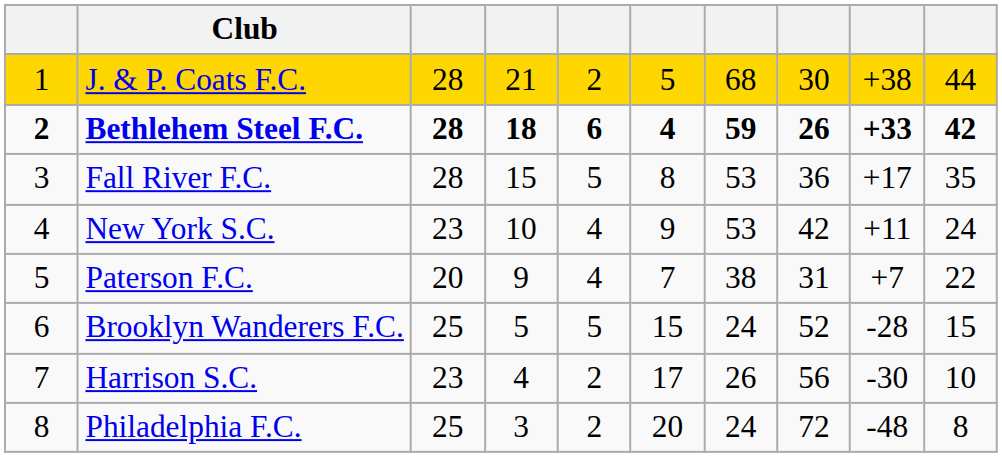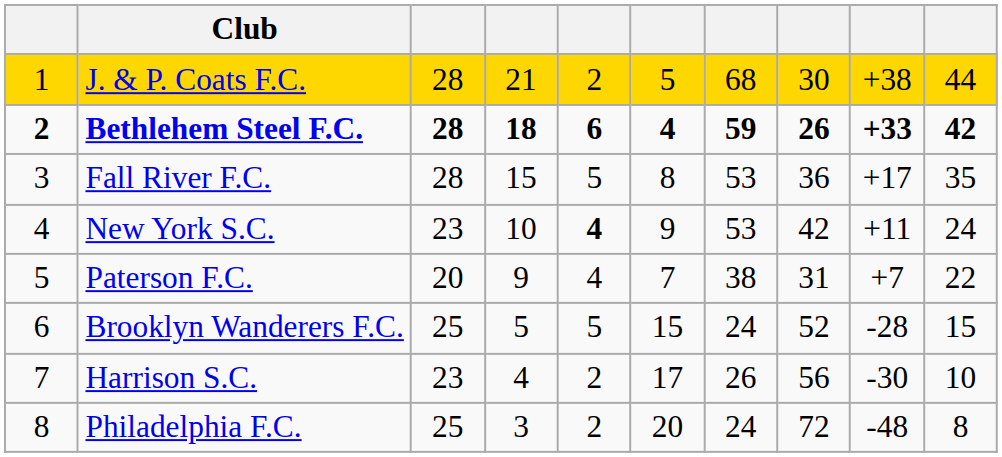(594, 228) normal -> (594, 228) bold
